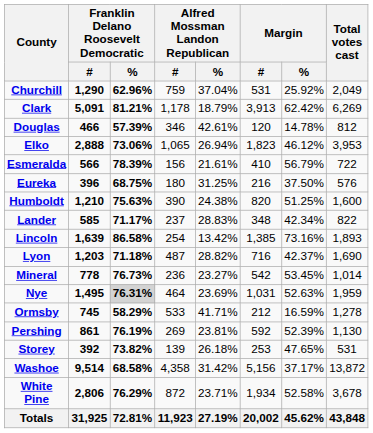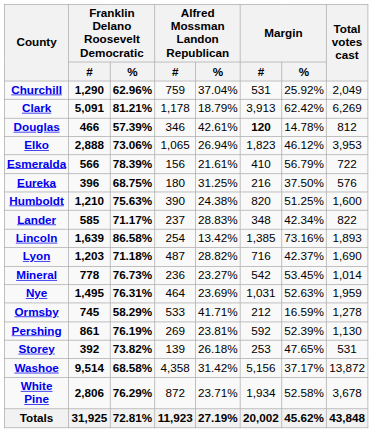(261, 127) normal -> (261, 127) bold
(132, 293) lightgrey background -> (132, 293) no background
